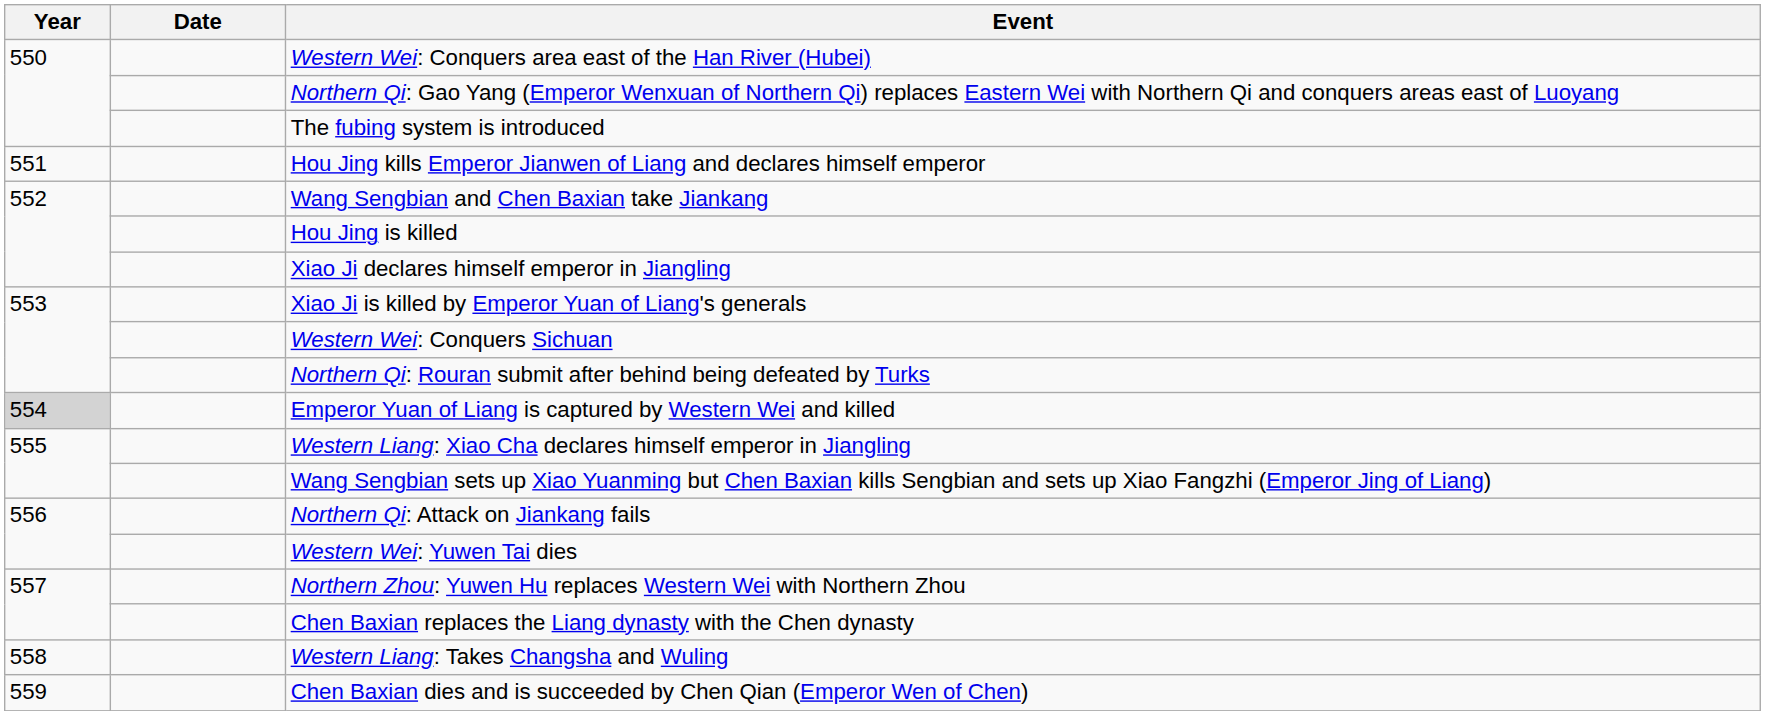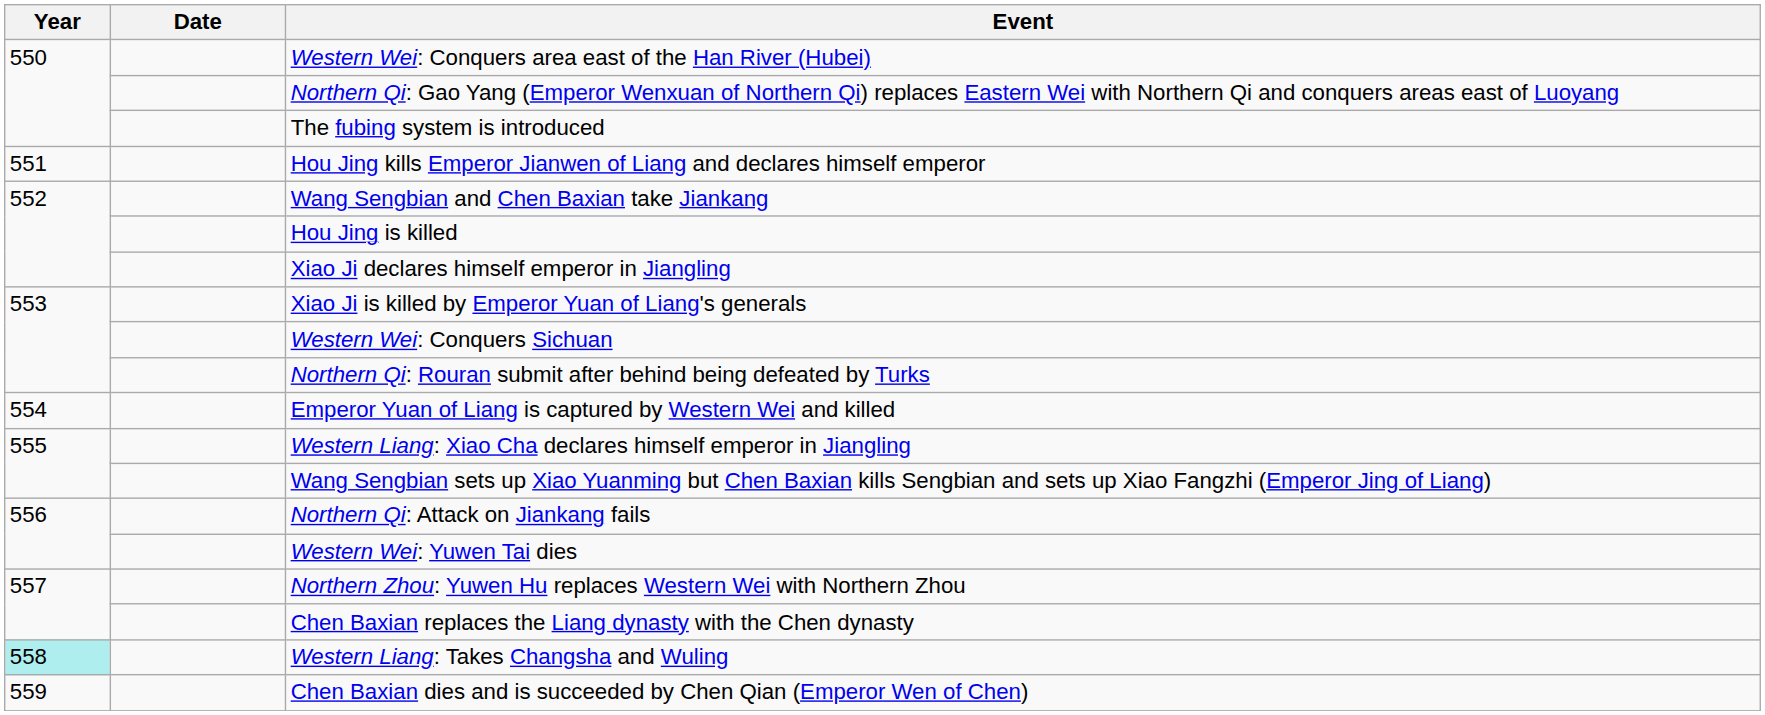(28, 410) lightgrey background -> (28, 410) no background
(28, 657) no background -> (28, 657) paleturquoise background
